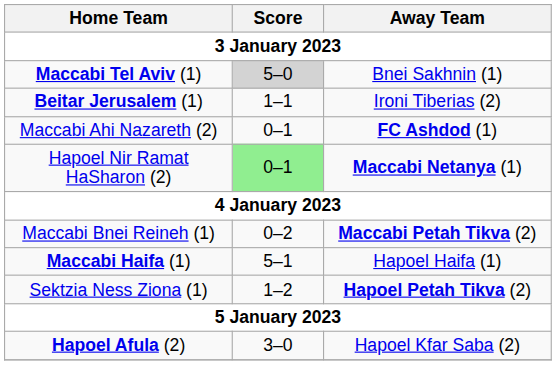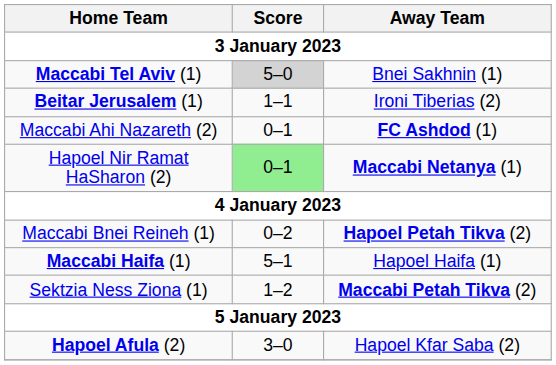(437, 233) Maccabi Petah Tikva (2) -> (437, 233) Hapoel Petah Tikva (2)
(437, 289) Hapoel Petah Tikva (2) -> (437, 289) Maccabi Petah Tikva (2)
